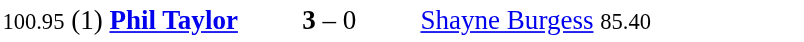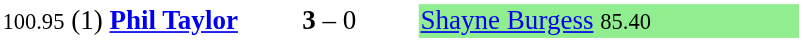(536, 20) no background -> (536, 20) lightgreen background
